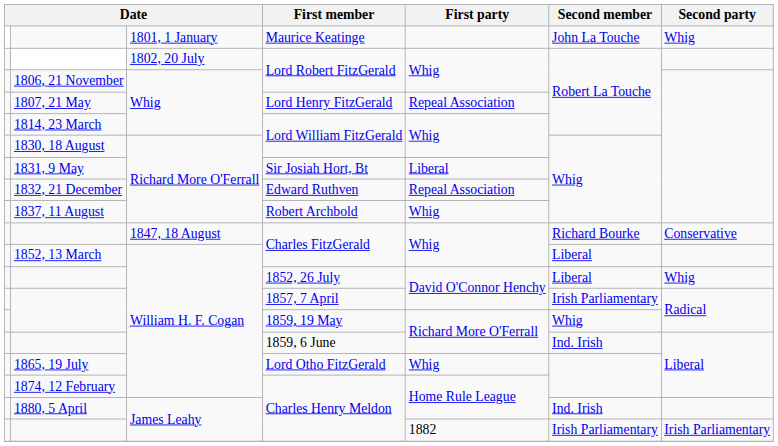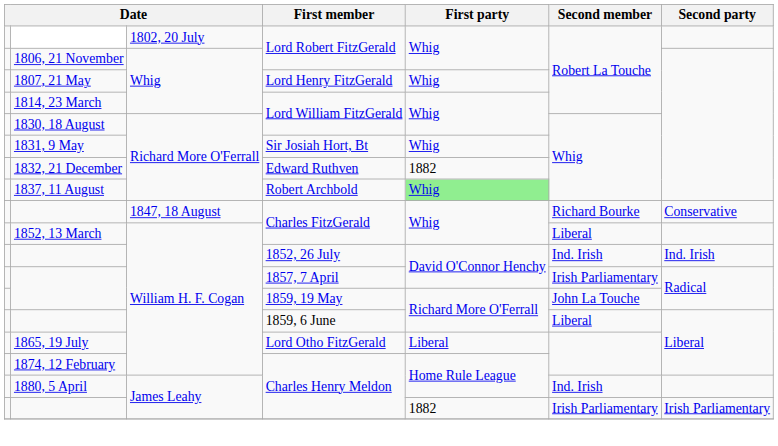- row: (69, 37)
(462, 102) Repeal Association -> (424, 80) Whig
(429, 168) Liberal -> (424, 146) Whig
(462, 189) Repeal Association -> (423, 168) 1882
(424, 211) no background -> (424, 189) lightgreen background
(572, 277) Liberal -> (577, 255) Ind. Irish
(680, 277) Whig -> (690, 255) Ind. Irish
(567, 320) Whig -> (596, 299) John La Touche
(577, 342) Ind. Irish -> (572, 320) Liberal
(424, 364) Whig -> (429, 342) Liberal
